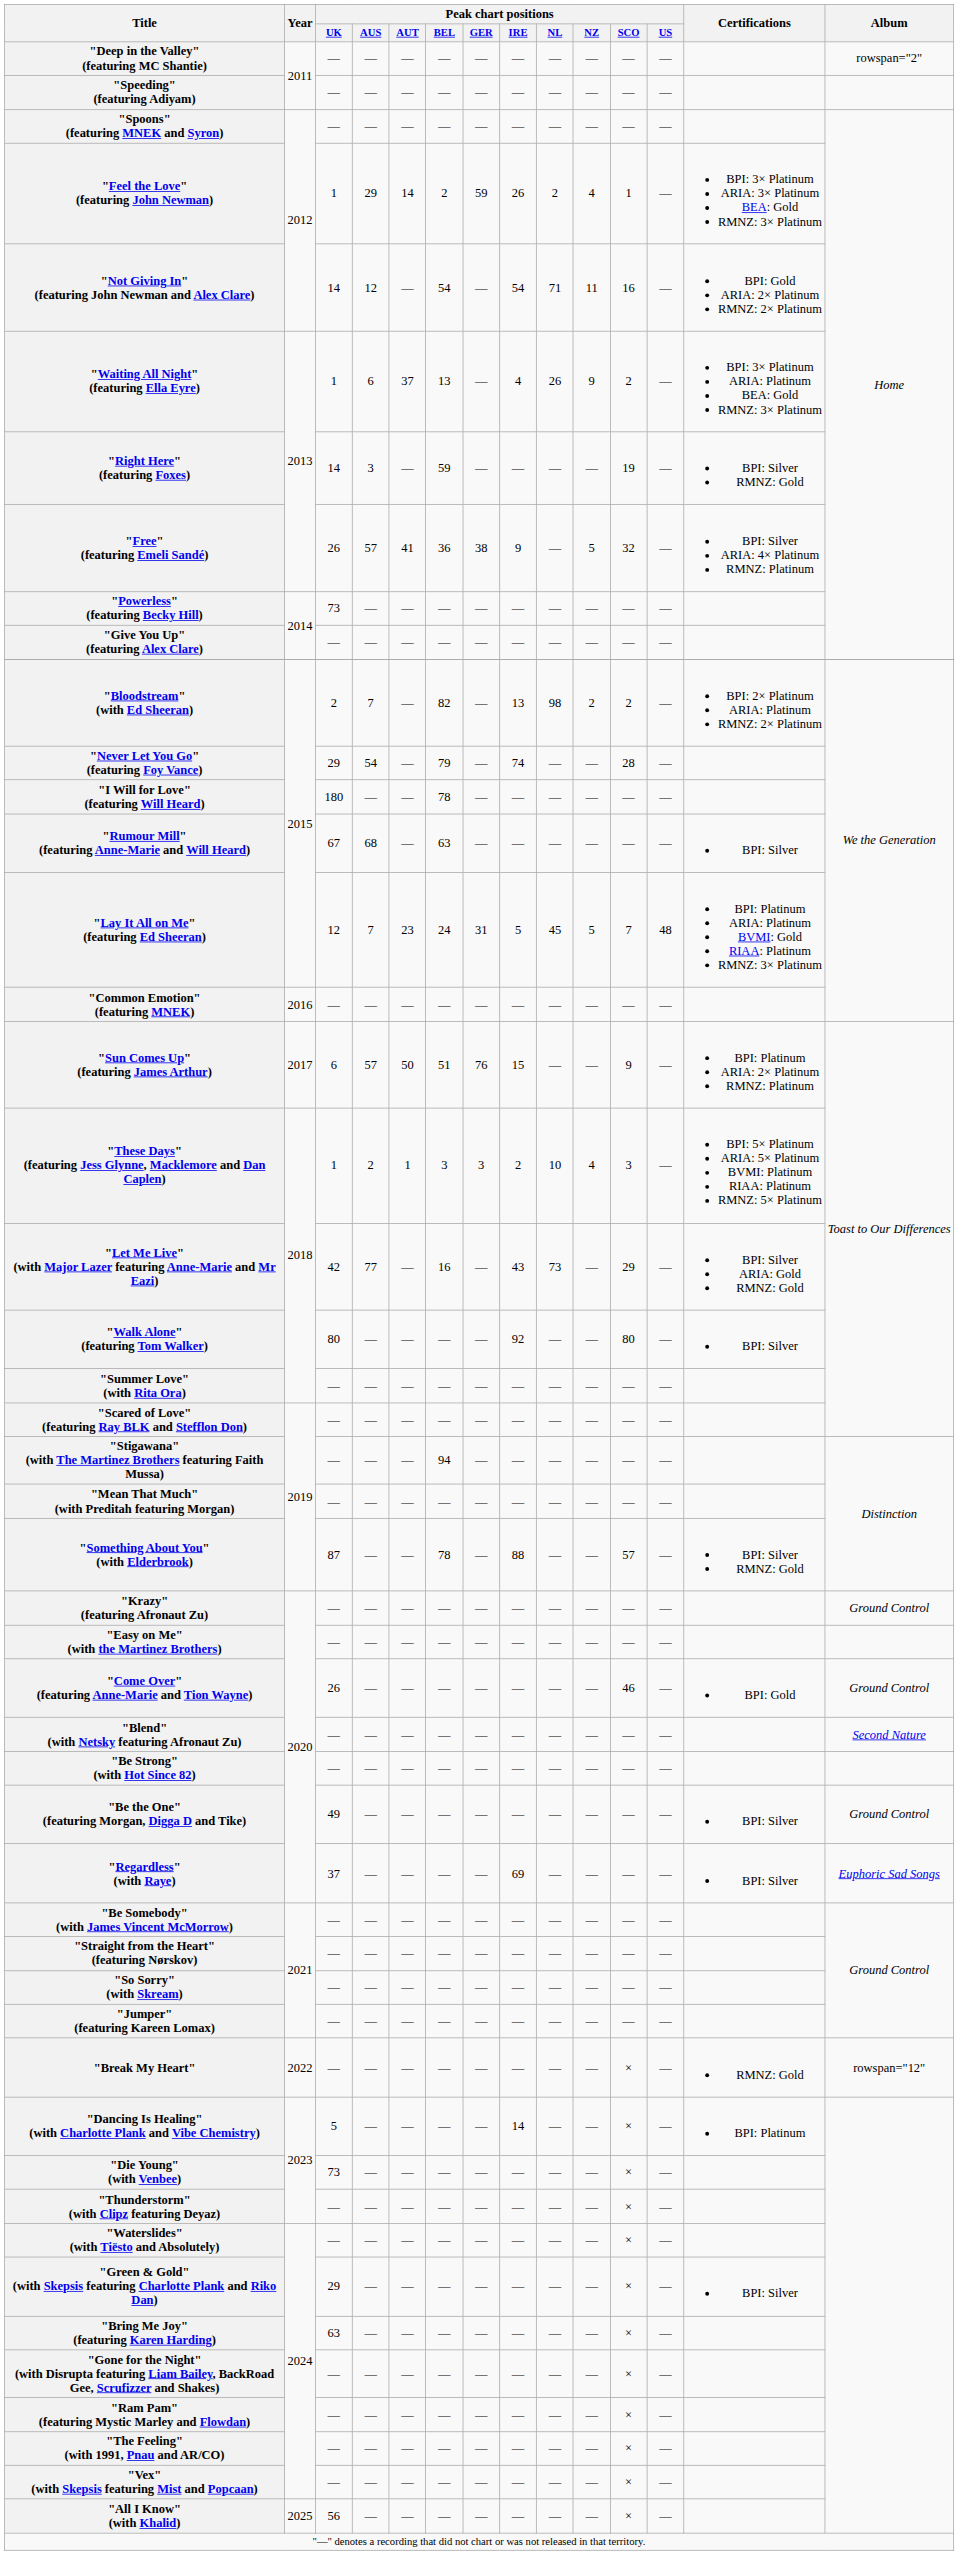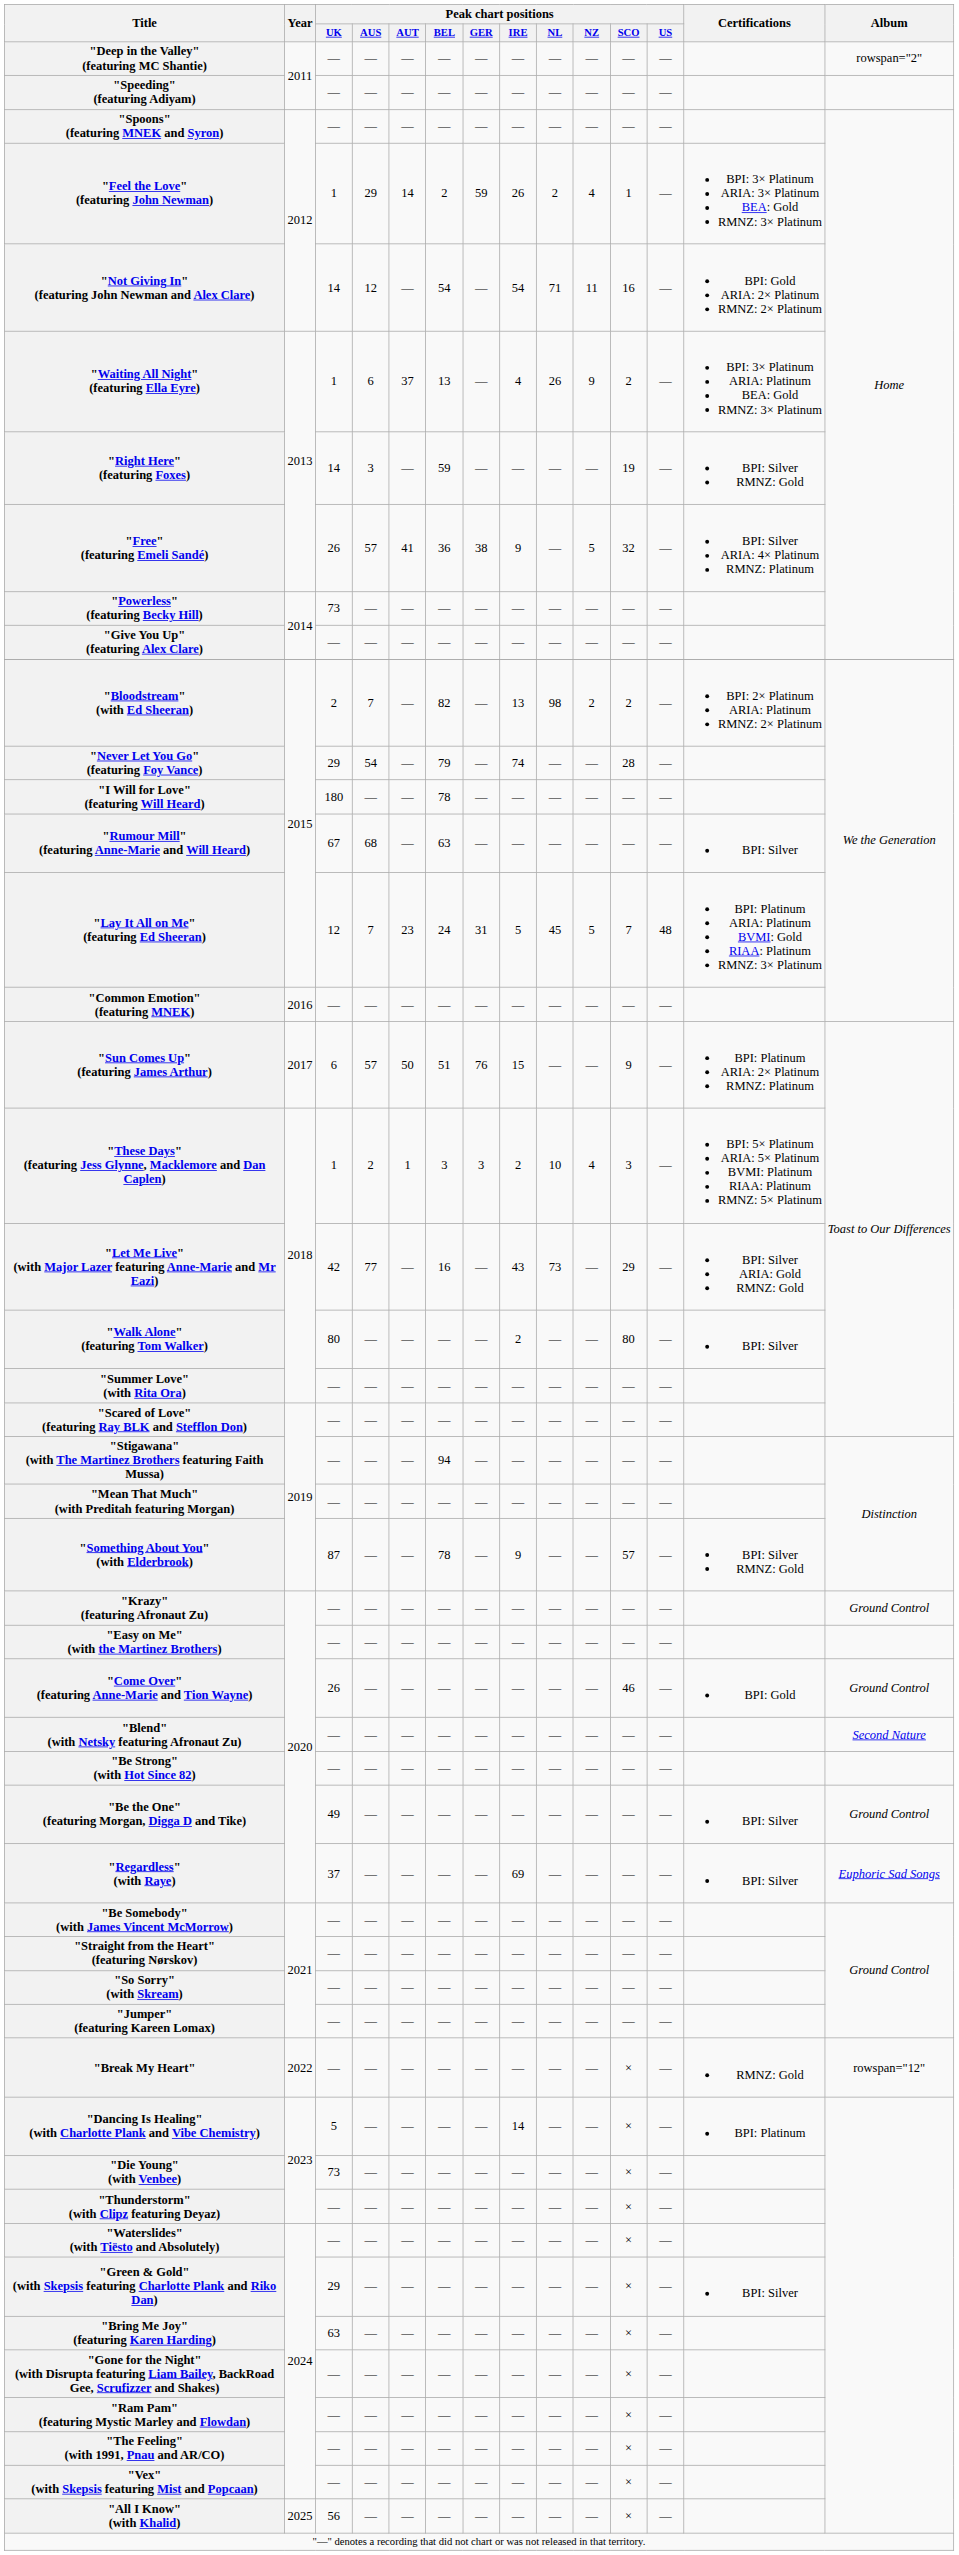(518, 1339) 92 -> (518, 1339) 2
(518, 1554) 88 -> (518, 1554) 9
